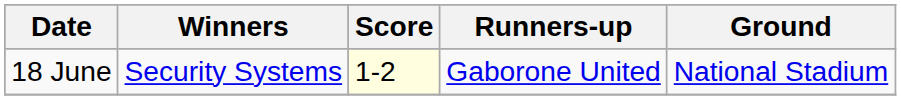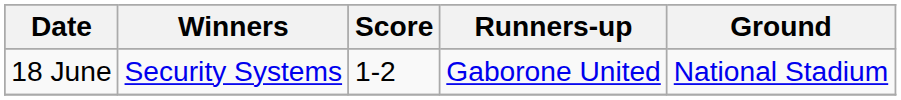(375, 71) lightyellow background -> (375, 71) no background
